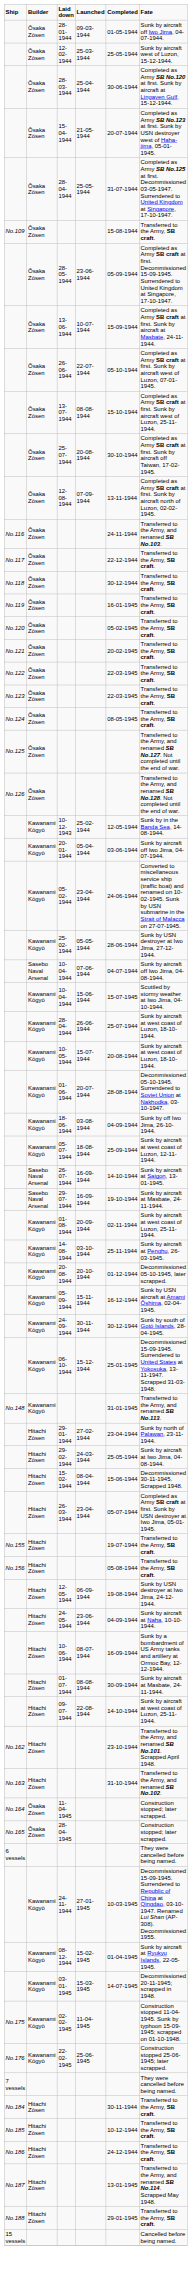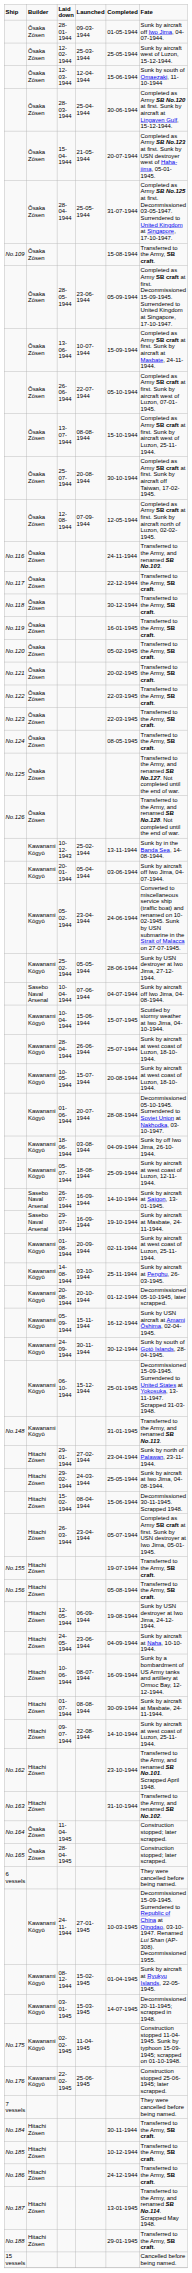+ row: (15, 77)
(122, 498) 13-11-1944 -> (122, 520) 12-05-1944
(122, 827) 12-05-1944 -> (122, 849) 13-11-1944
